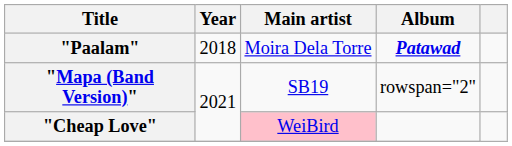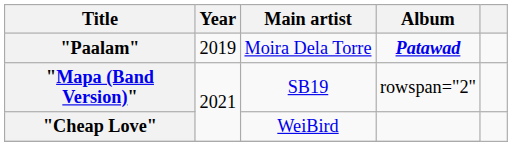(218, 47) 2018 -> (218, 47) 2019
(308, 126) pink background -> (308, 126) no background
